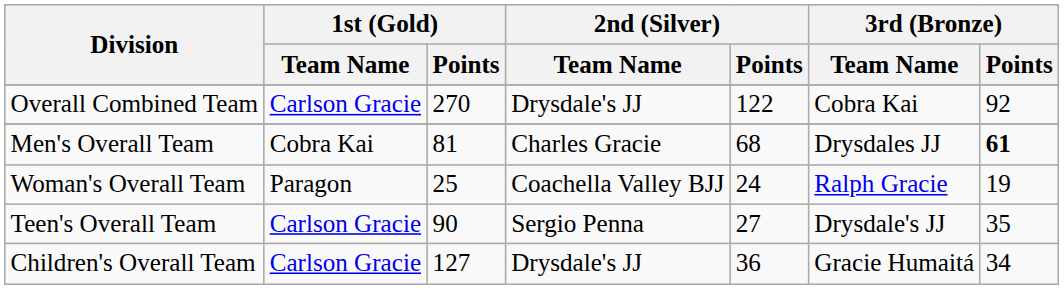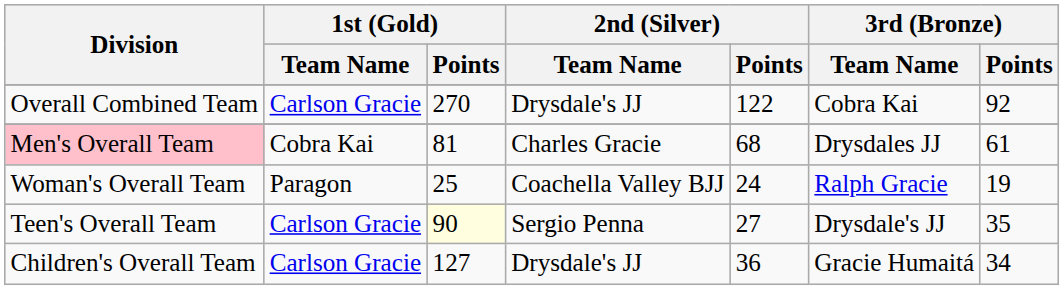(112, 143) no background -> (112, 143) pink background
(998, 143) bold -> (998, 143) normal
(445, 223) no background -> (445, 223) lightyellow background
